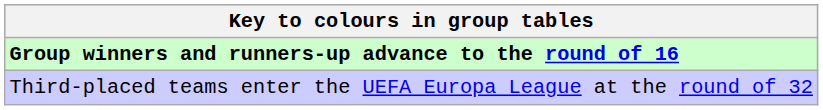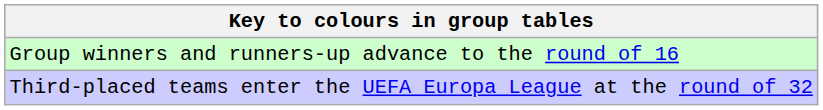(344, 54) bold -> (344, 54) normal
